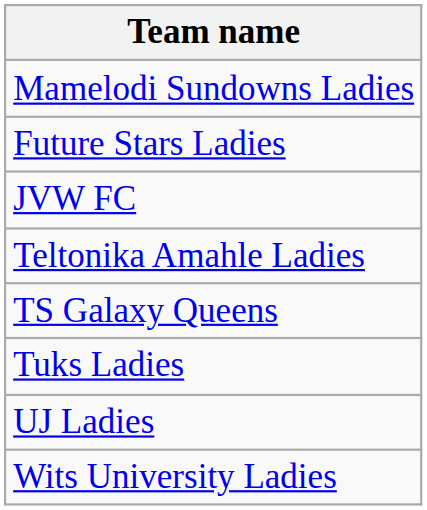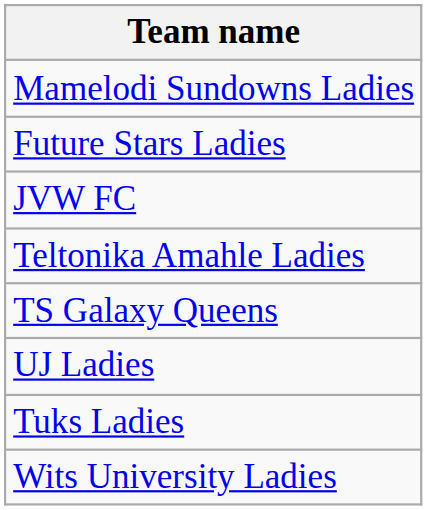(99, 365) Tuks Ladies -> (84, 365) UJ Ladies
(84, 421) UJ Ladies -> (99, 421) Tuks Ladies
